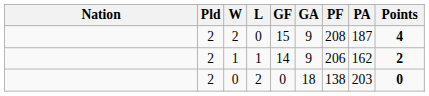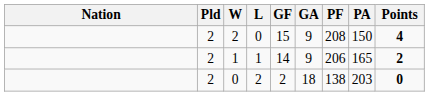(362, 36) 187 -> (362, 36) 150
(362, 58) 162 -> (362, 58) 165
(283, 79) 0 -> (283, 79) 2
